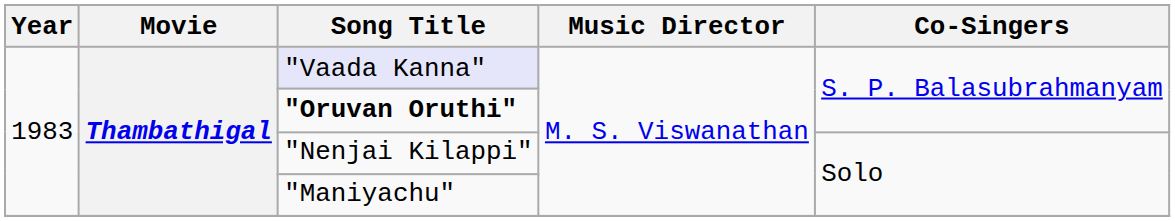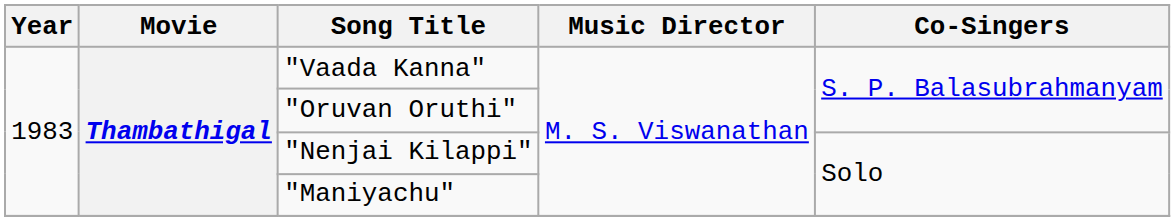(385, 68) lavender background -> (385, 68) no background
(401, 110) bold -> (401, 110) normal
